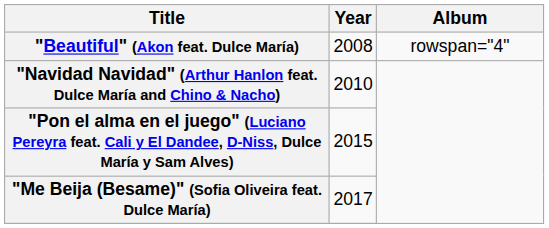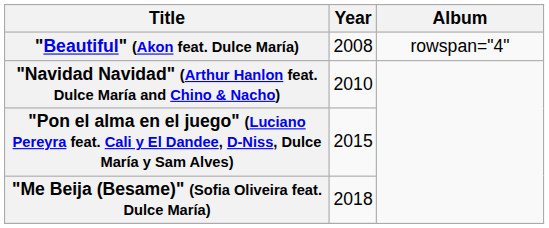(353, 199) 2017 -> (353, 199) 2018
